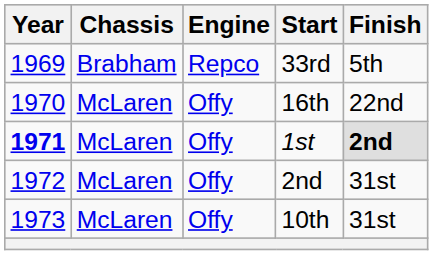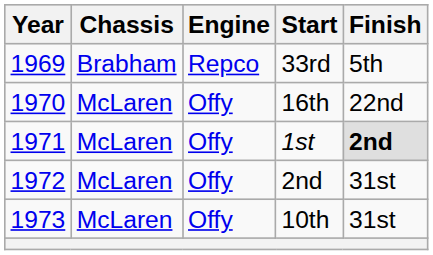(38, 141) bold -> (38, 141) normal
